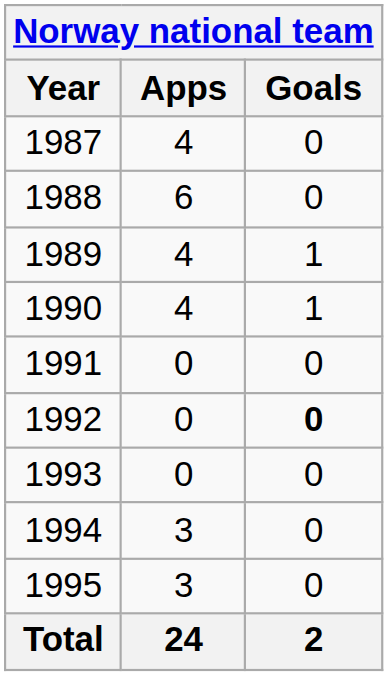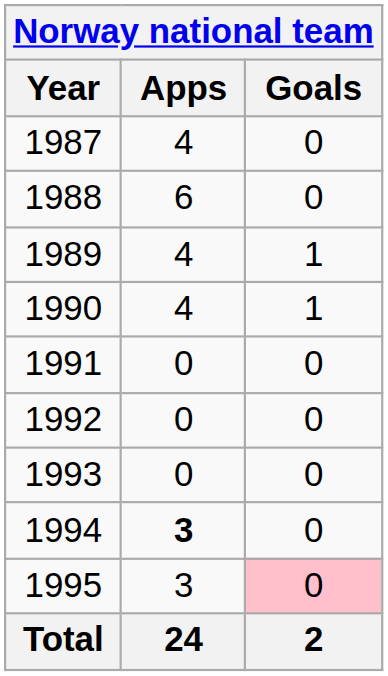(314, 419) bold -> (314, 419) normal
(184, 530) normal -> (184, 530) bold
(314, 585) no background -> (314, 585) pink background
